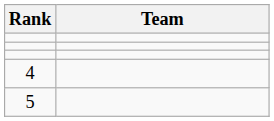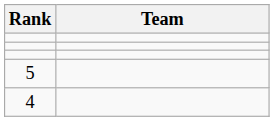(30, 73) 4 -> (30, 73) 5
(30, 102) 5 -> (30, 102) 4
